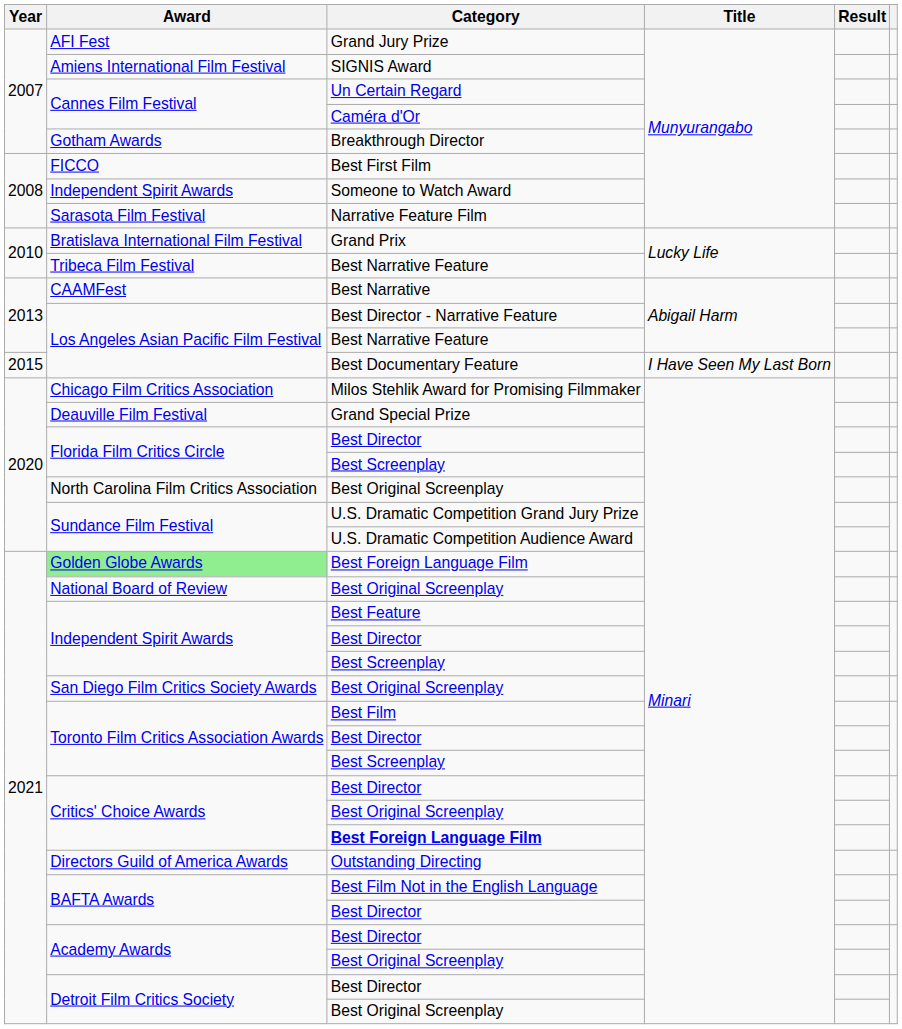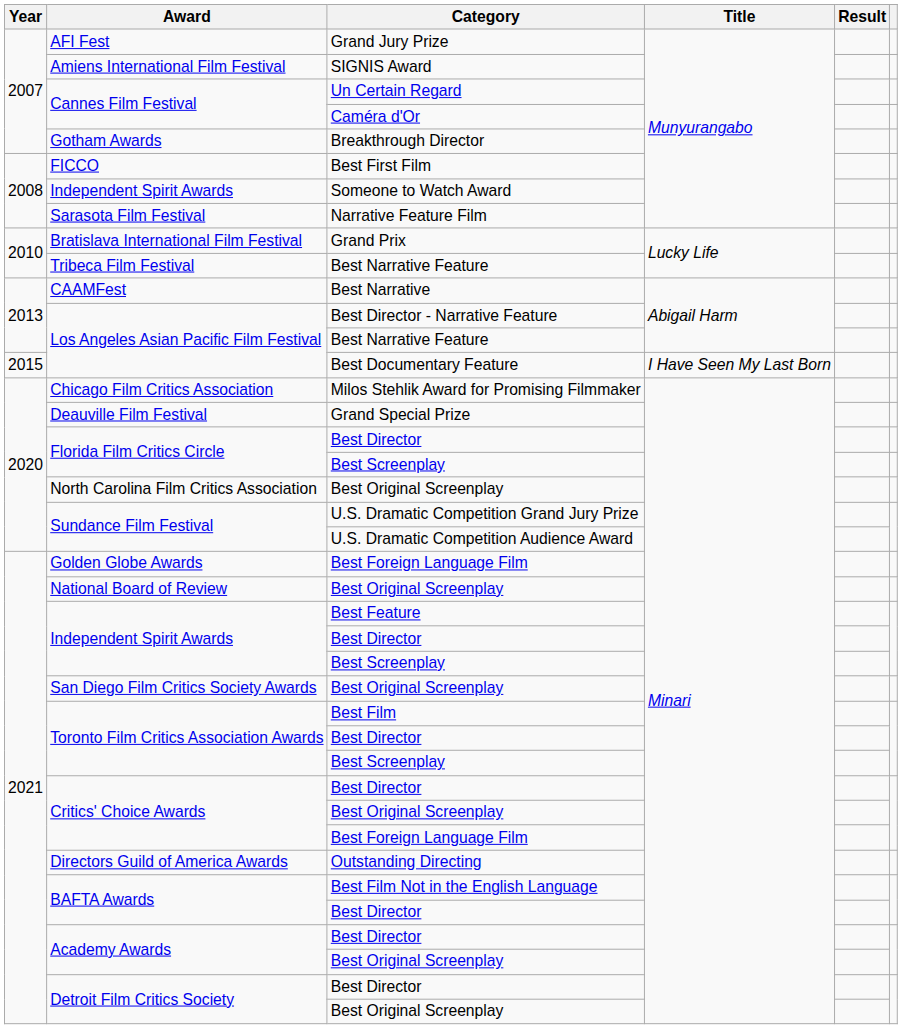(126, 564) lightgreen background -> (126, 564) no background
(436, 837) bold -> (429, 837) normal
